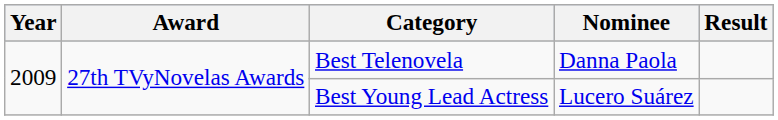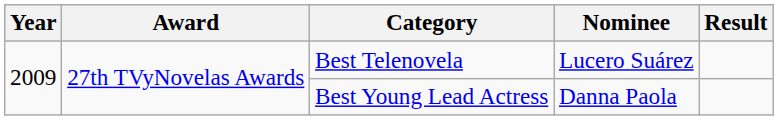(618, 59) Danna Paola -> (626, 59) Lucero Suárez
(626, 96) Lucero Suárez -> (618, 96) Danna Paola
